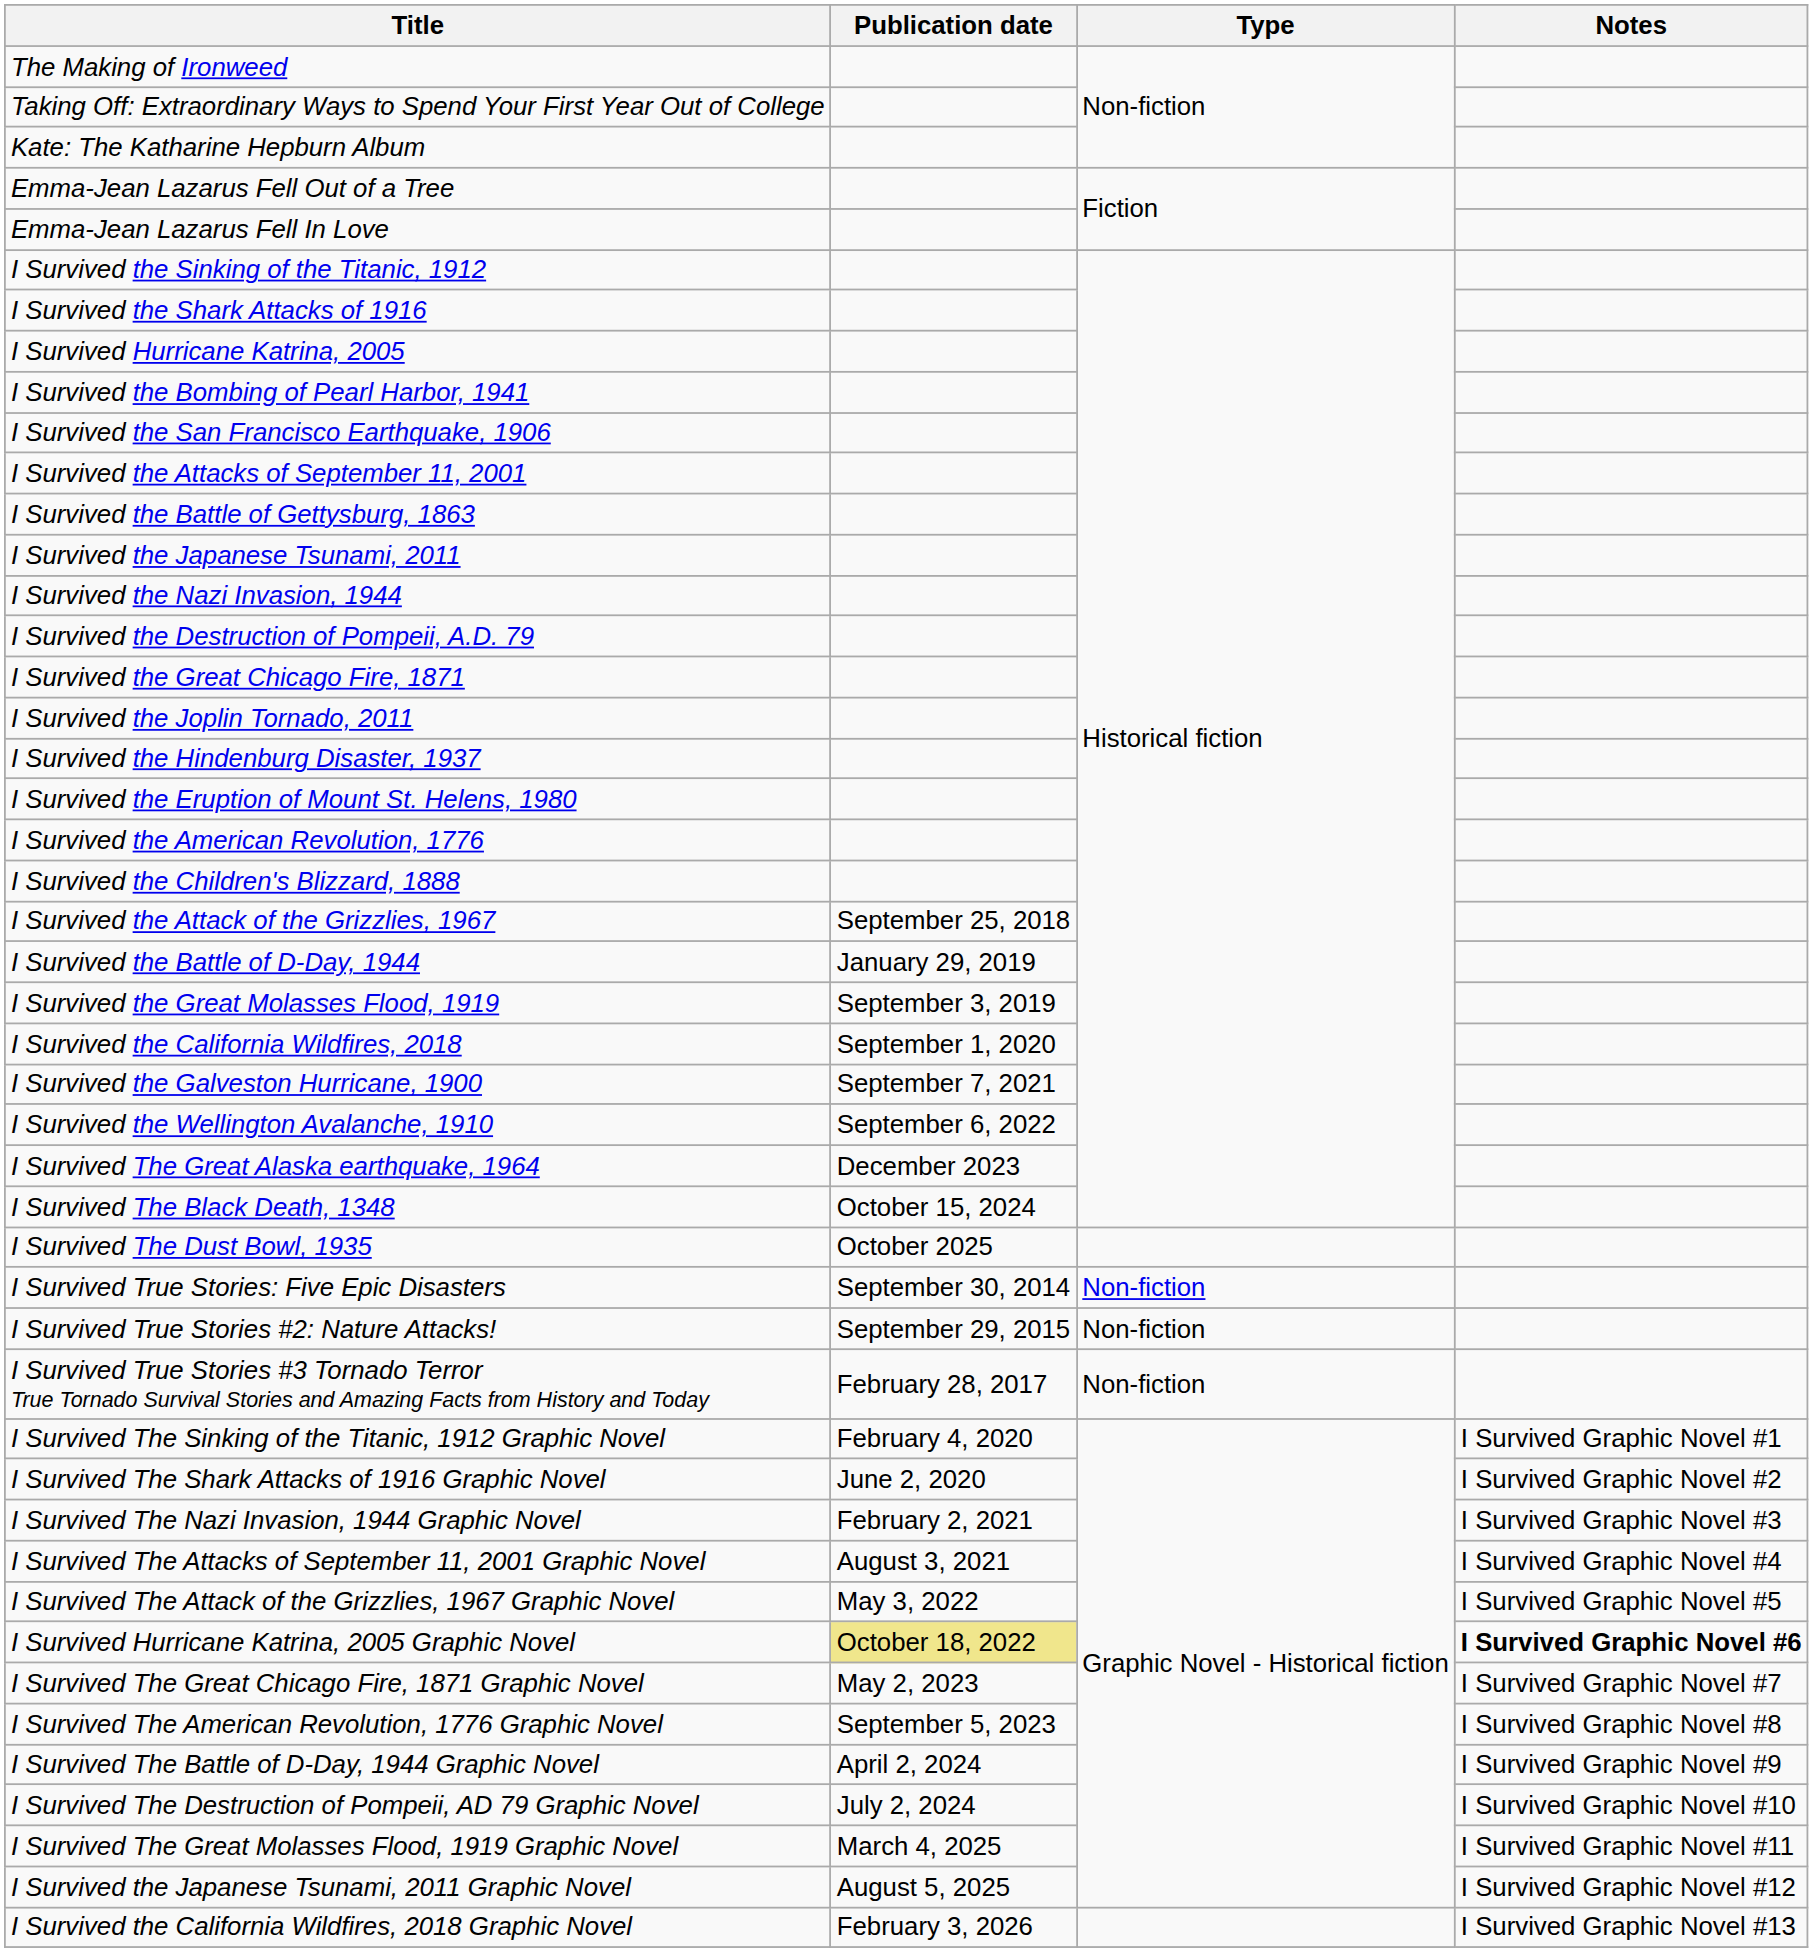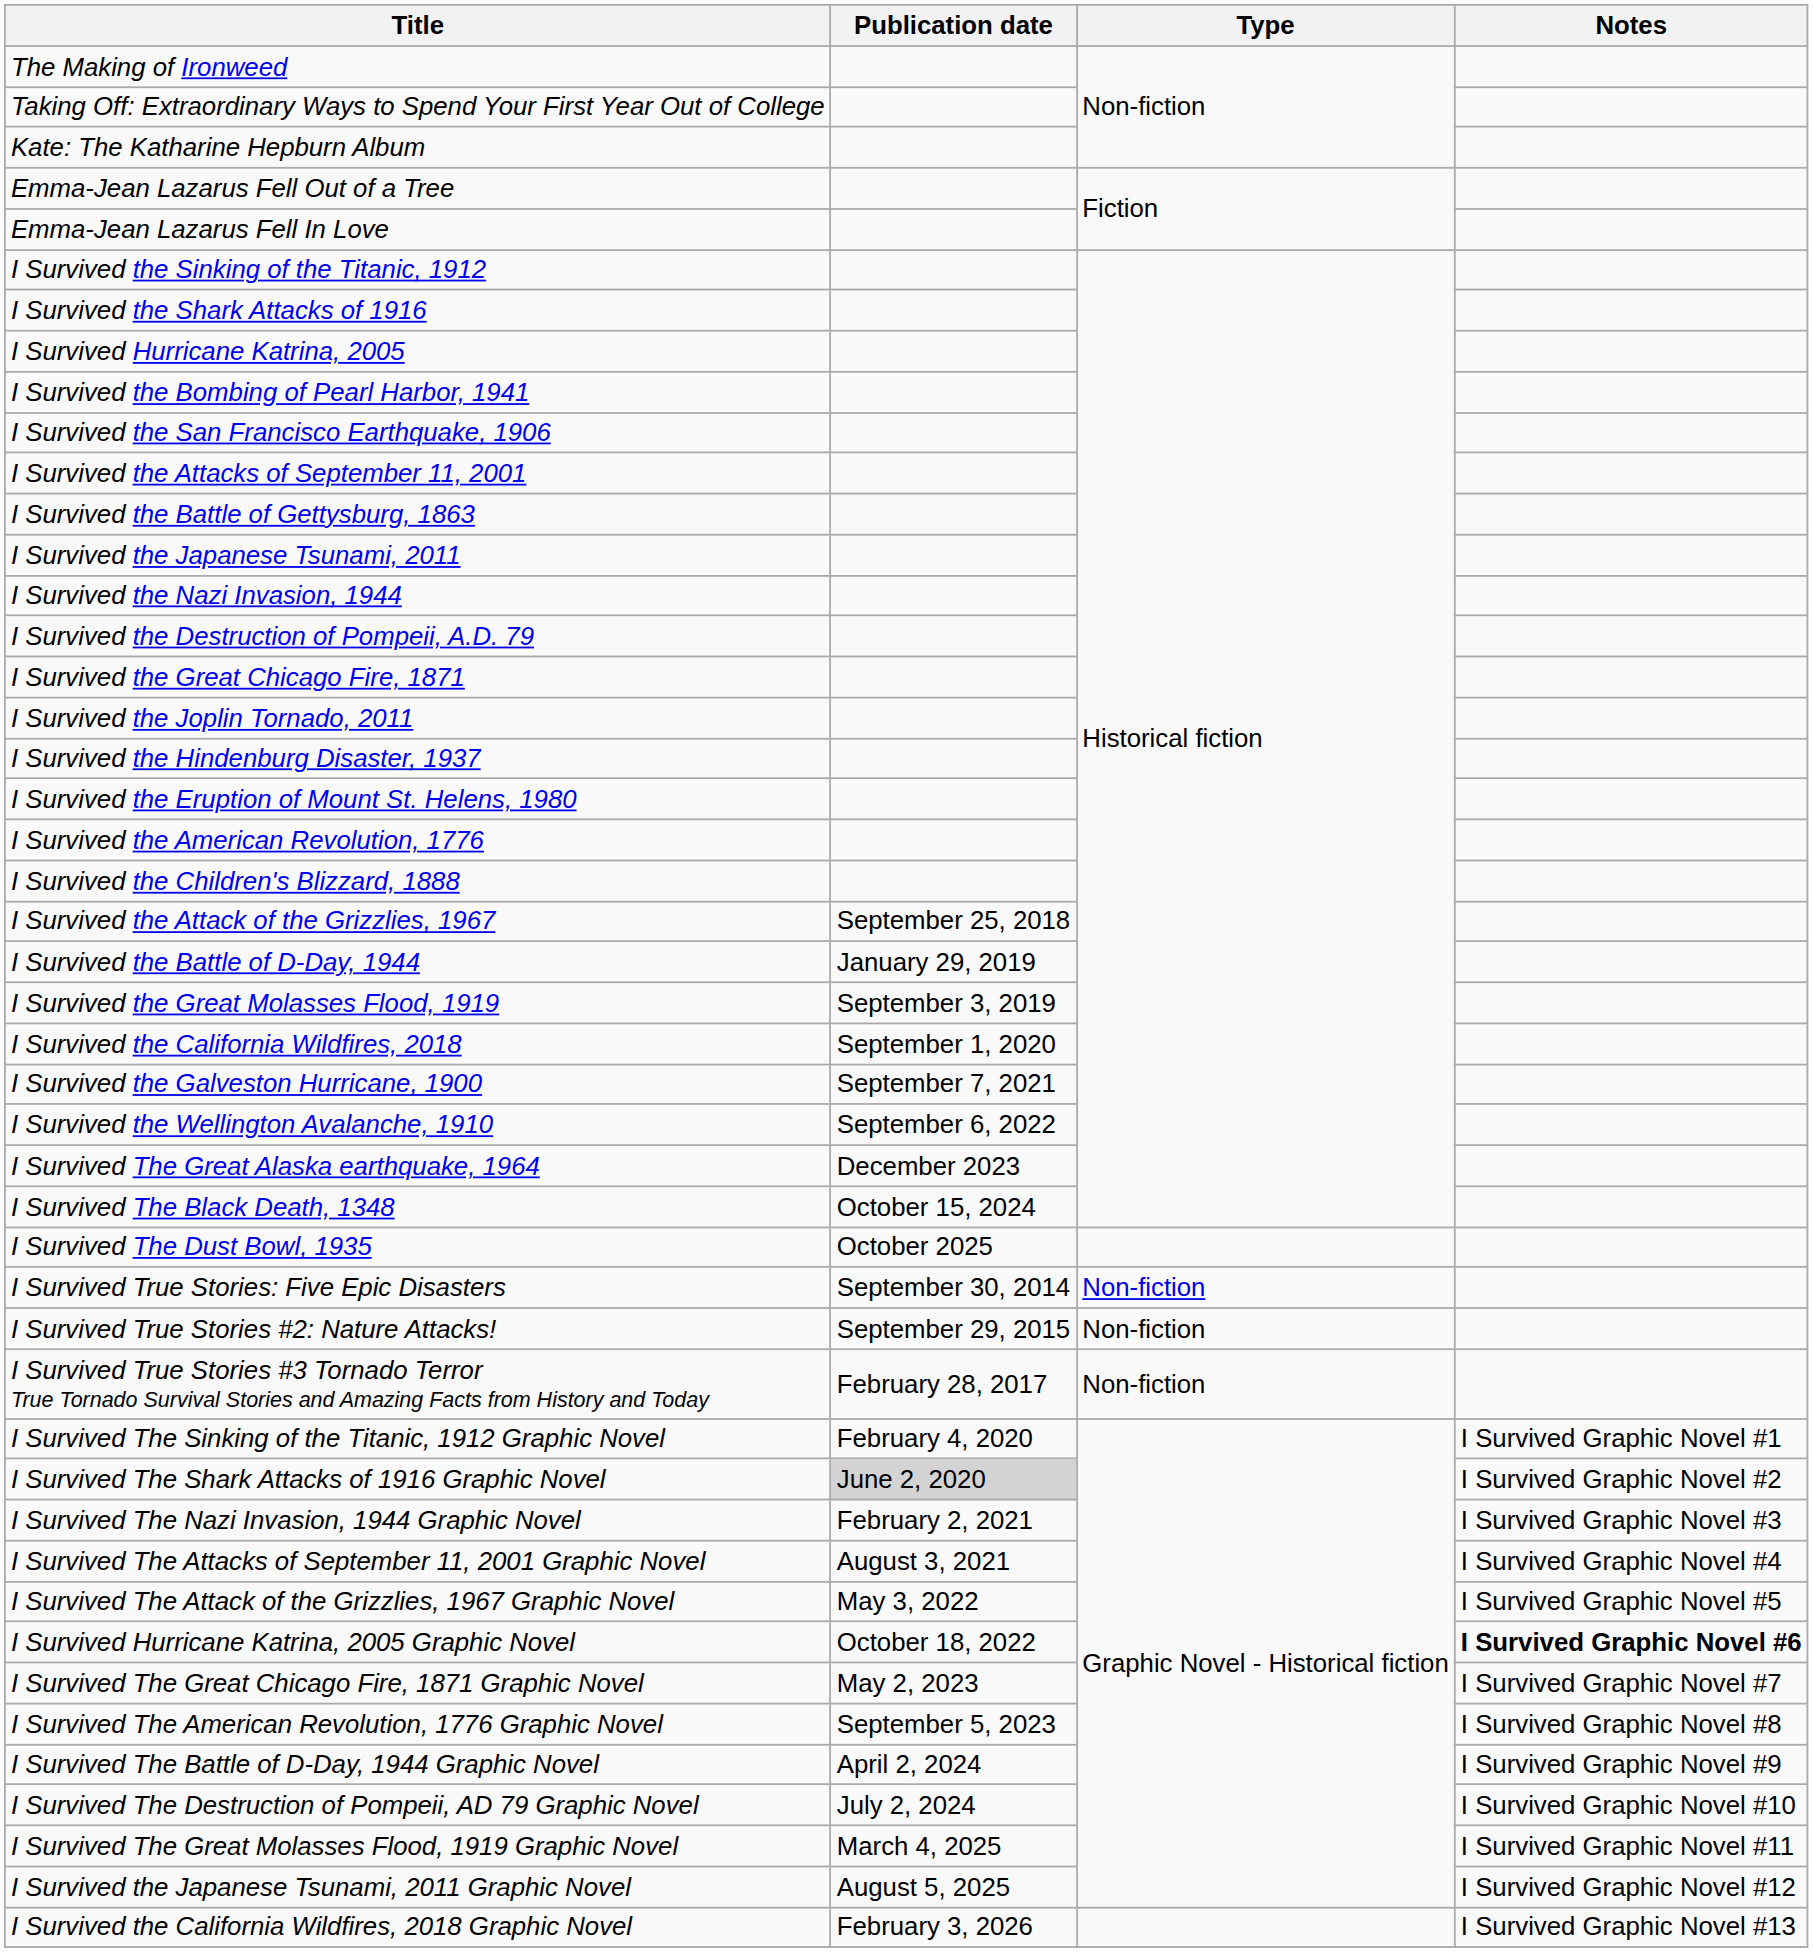(911, 1480) no background -> (911, 1480) lightgrey background
(936, 1642) khaki background -> (936, 1642) no background
